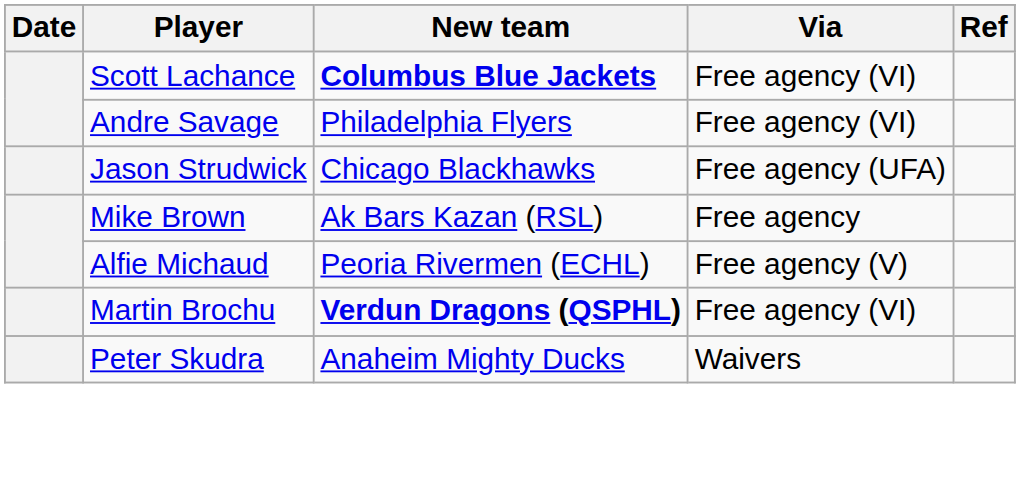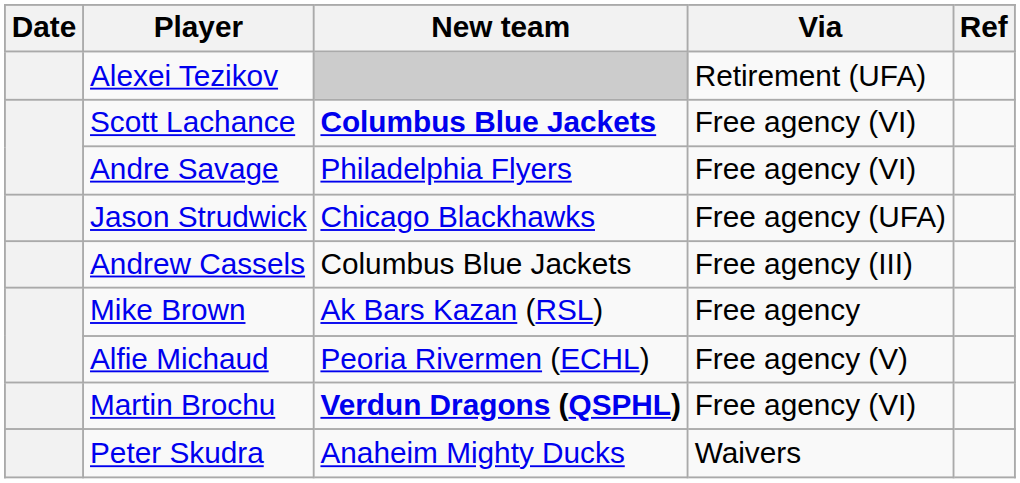+ row: (184, 75)
+ row: (198, 264)
